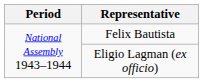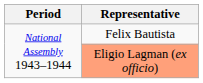(140, 61) no background -> (140, 61) lightsalmon background
